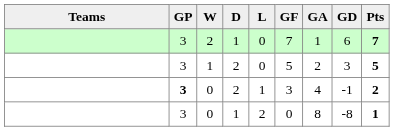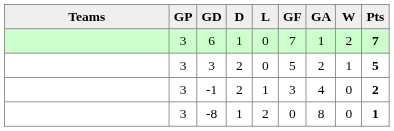columns swapped: (210, 16) <-> (347, 16)
(183, 89) bold -> (183, 89) normal
